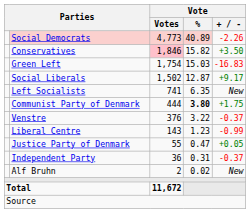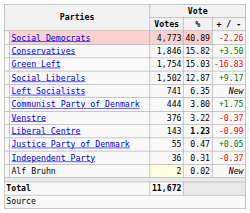(169, 51) pink background -> (169, 51) no background
(200, 104) bold -> (200, 104) normal
(200, 131) normal -> (200, 131) bold
(179, 171) no background -> (179, 171) lightyellow background
